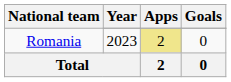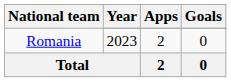(161, 40) khaki background -> (161, 40) no background
